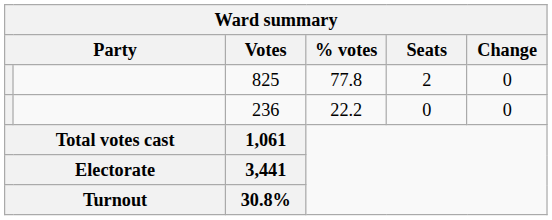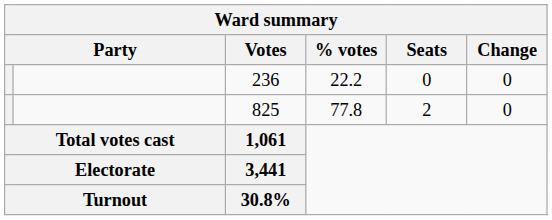rows swapped: (266, 79) <-> (266, 109)
